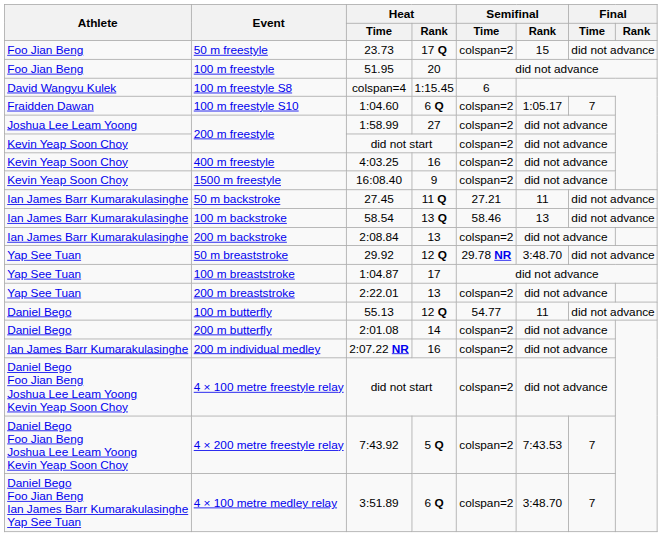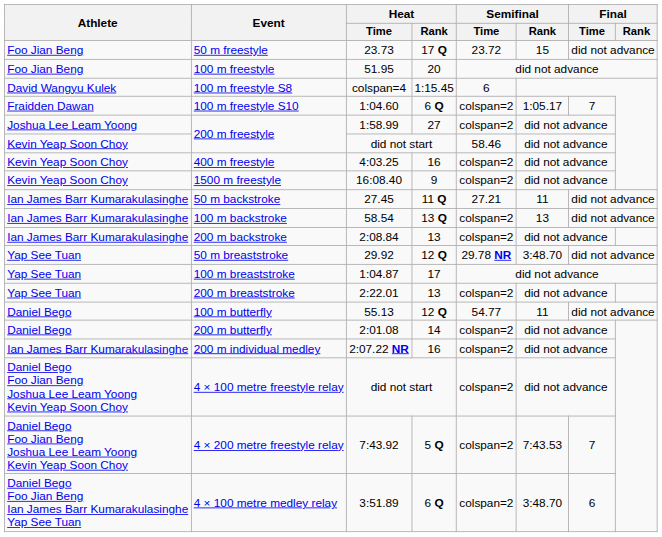(486, 50) colspan=2 -> (486, 50) 23.72
(486, 144) colspan=2 -> (486, 144) 58.46
(486, 218) 58.46 -> (486, 218) colspan=2
(592, 503) 7 -> (592, 503) 6
